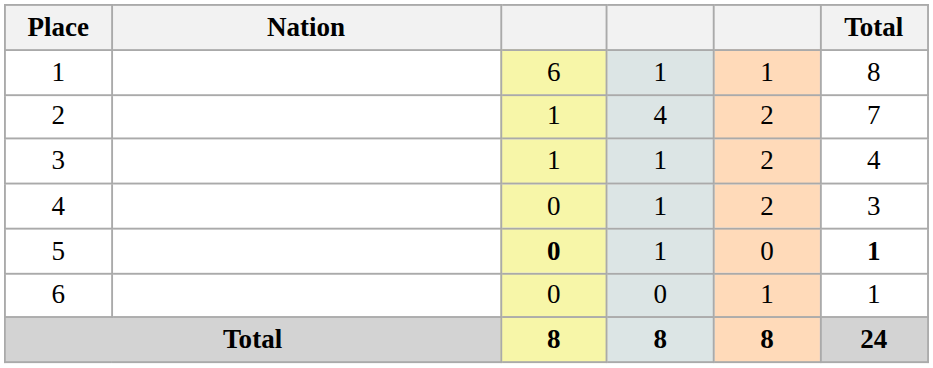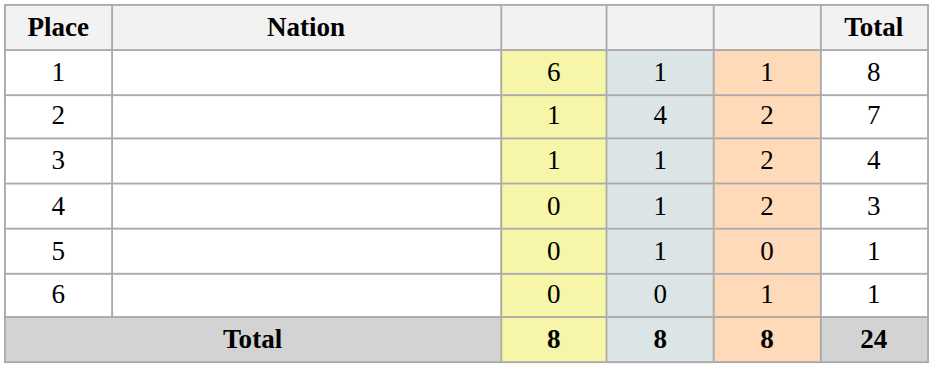(554, 250) bold -> (554, 250) normal
(874, 250) bold -> (874, 250) normal
